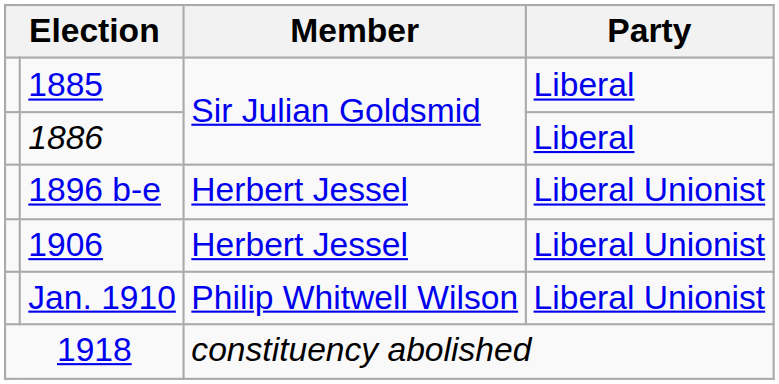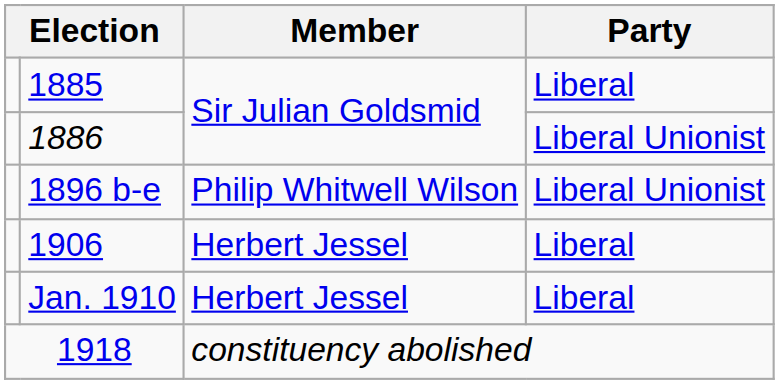(584, 137) Liberal -> (649, 137) Liberal Unionist
(300, 191) Herbert Jessel -> (355, 191) Philip Whitwell Wilson
(649, 244) Liberal Unionist -> (584, 244) Liberal
(355, 297) Philip Whitwell Wilson -> (300, 297) Herbert Jessel
(649, 297) Liberal Unionist -> (584, 297) Liberal
